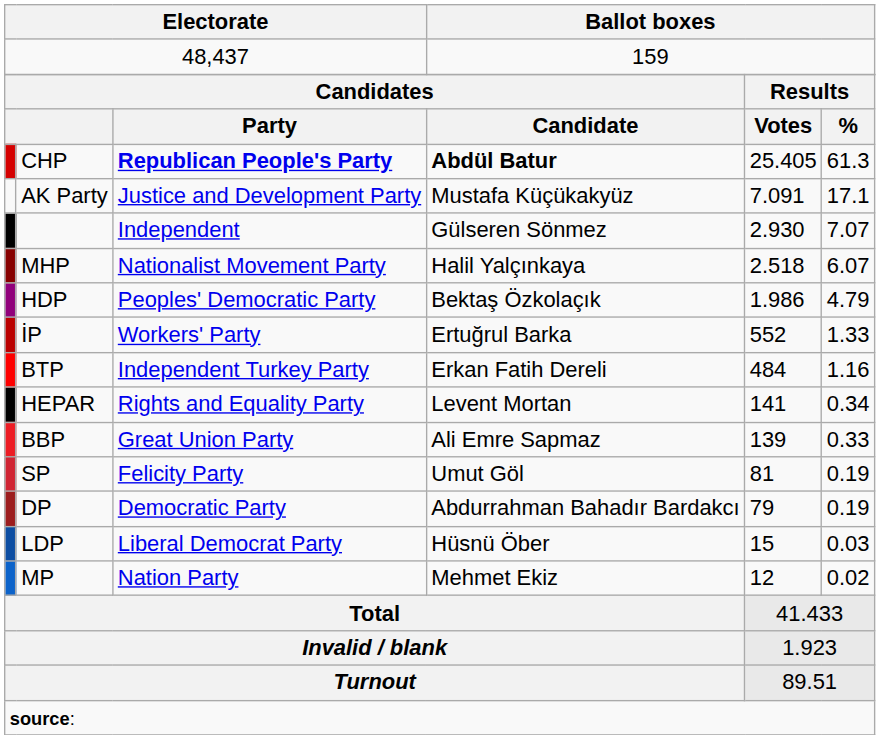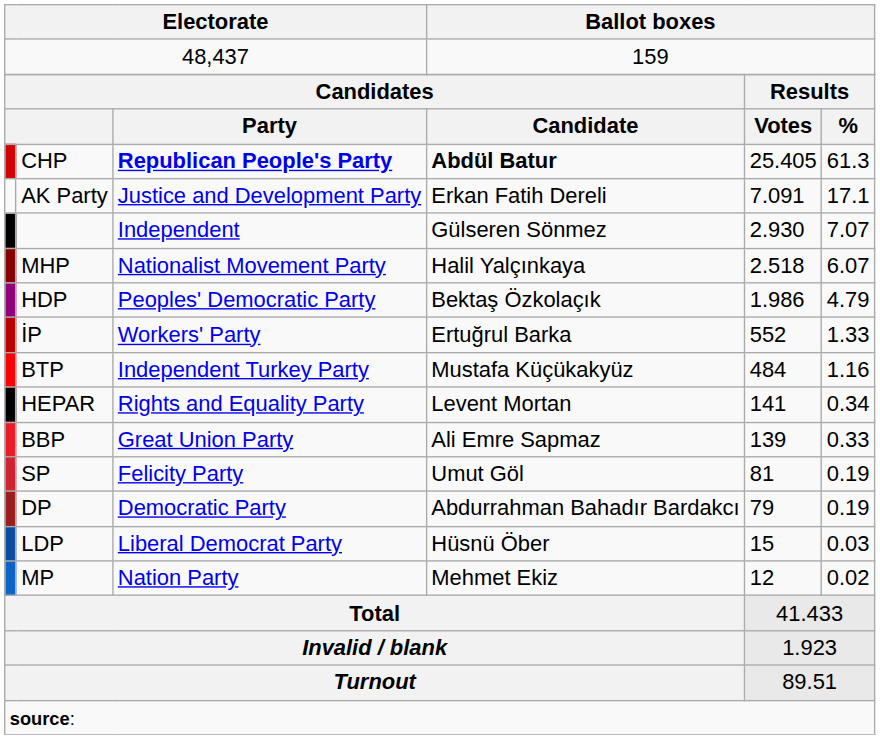(532, 195) Mustafa Küçükakyüz -> (519, 195) Erkan Fatih Dereli
(519, 369) Erkan Fatih Dereli -> (532, 369) Mustafa Küçükakyüz
